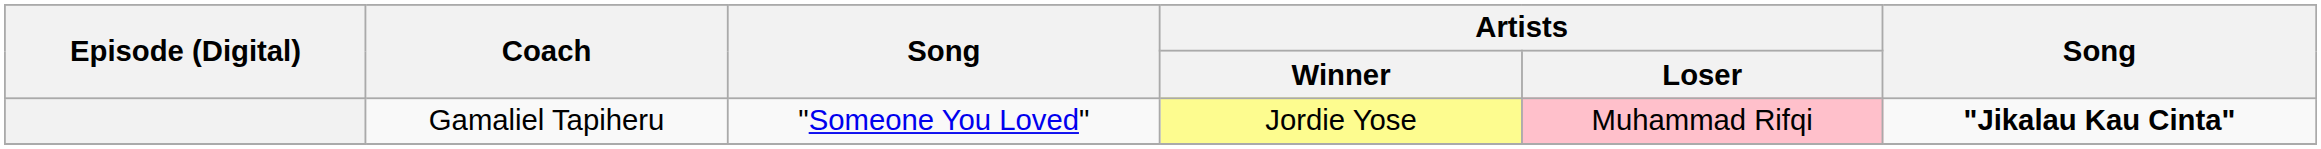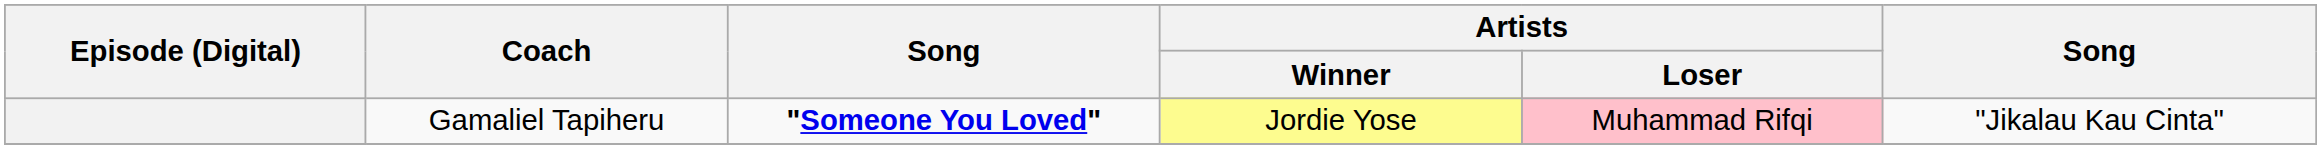(944, 120) normal -> (944, 120) bold
(2099, 120) bold -> (2099, 120) normal
